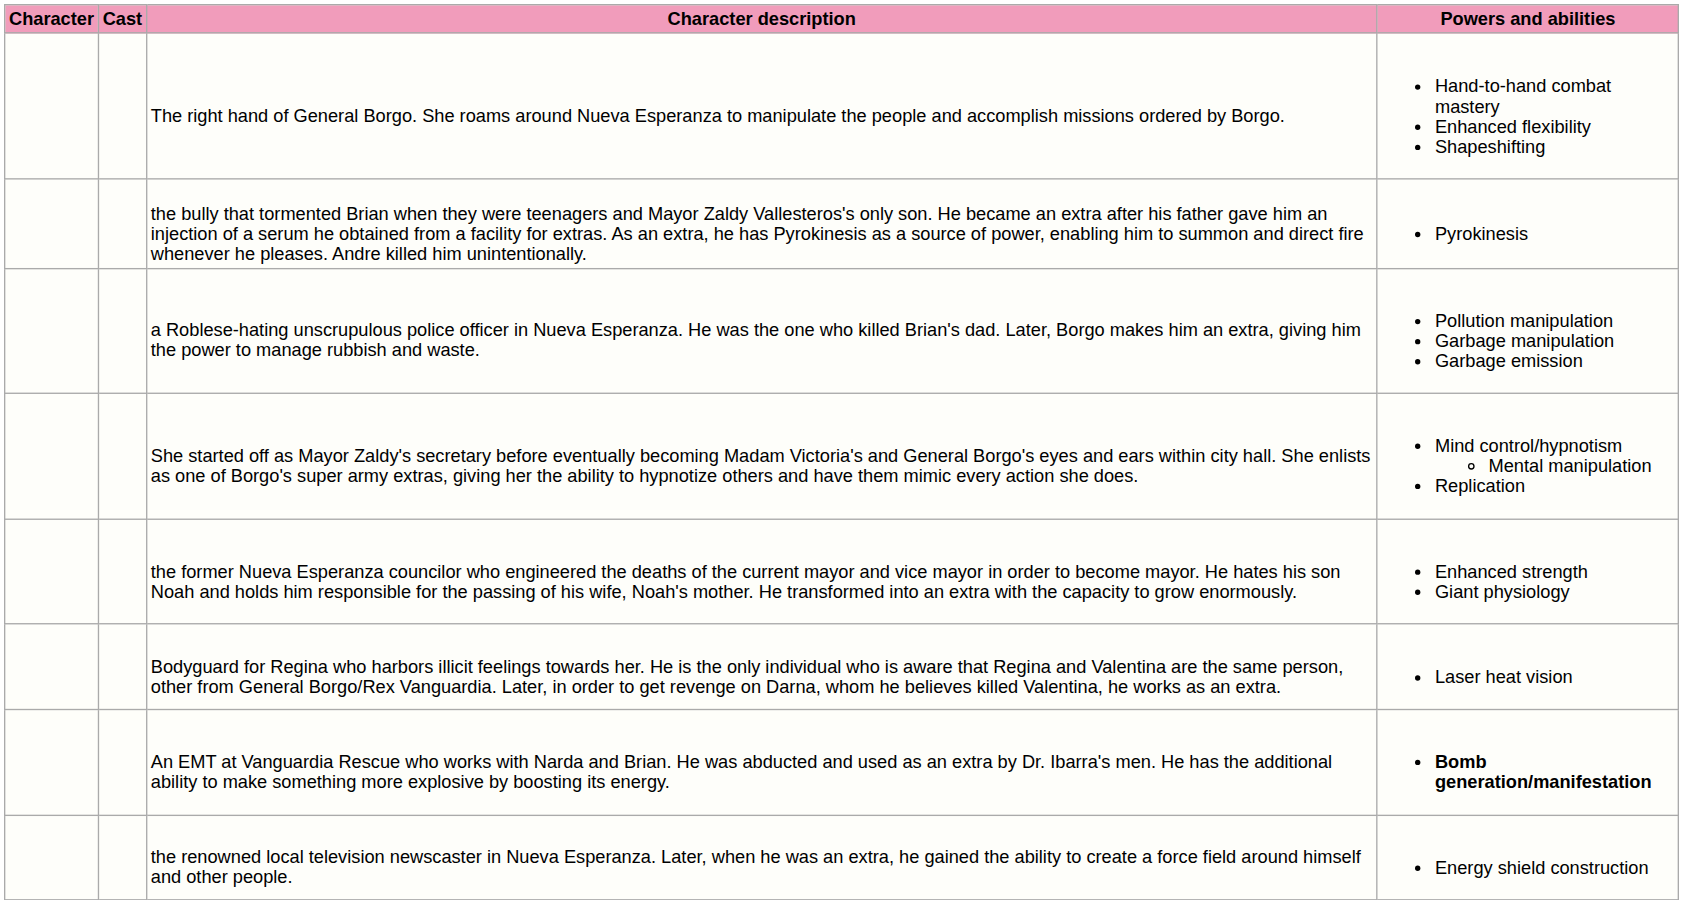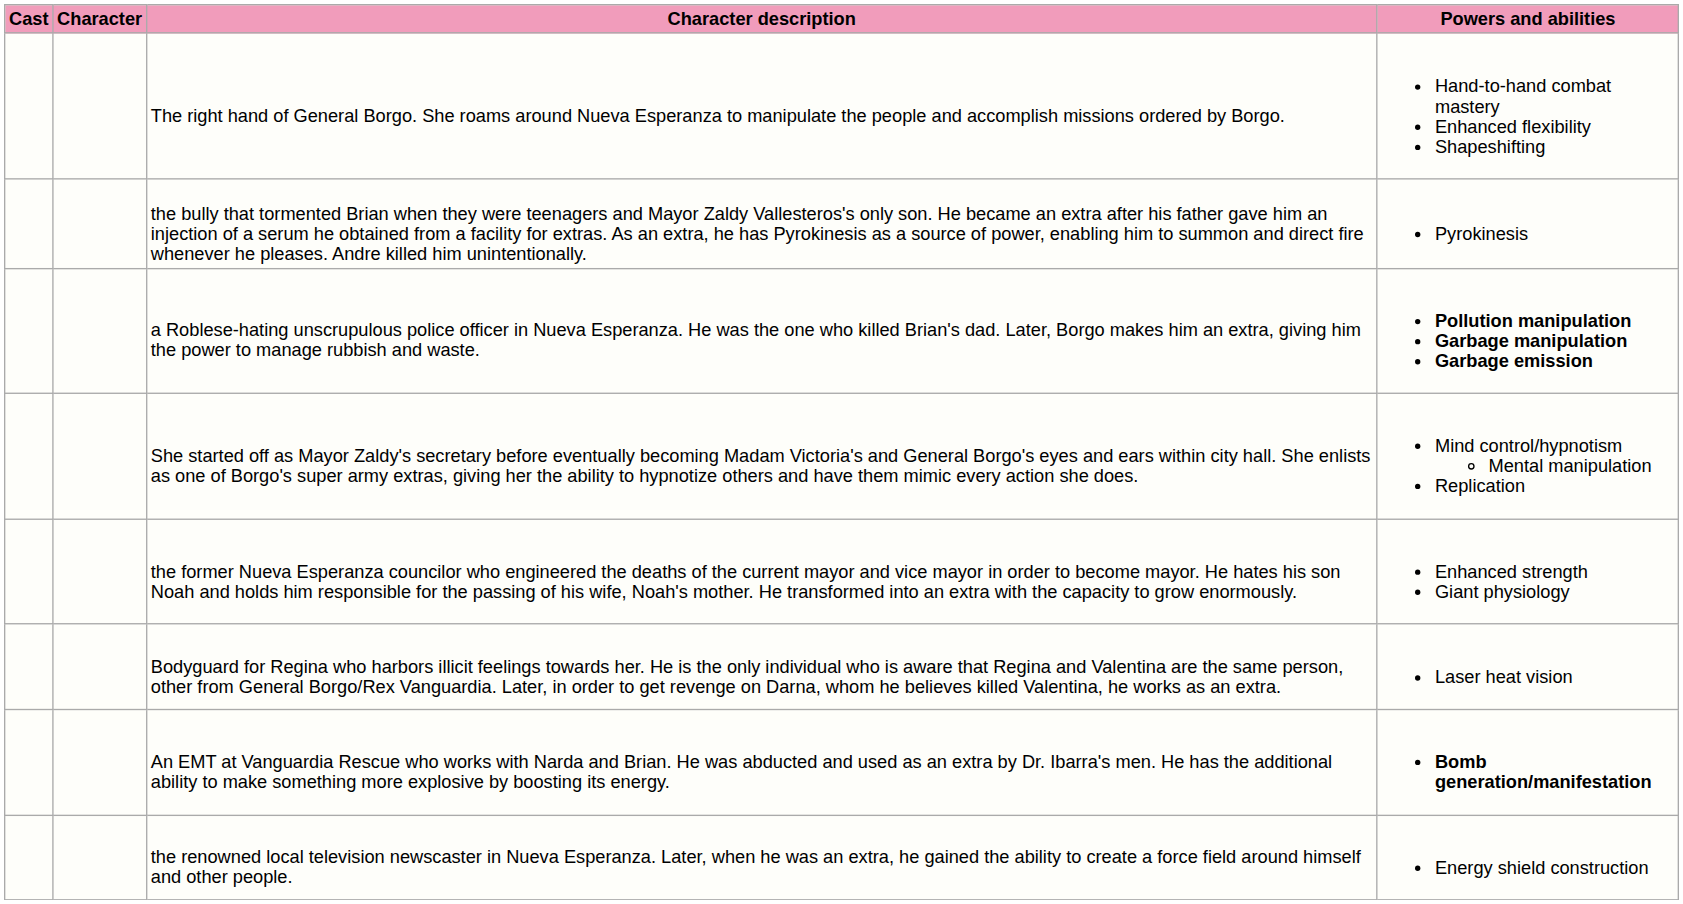columns swapped: (122, 19) <-> (52, 19)
(1528, 340) normal -> (1528, 340) bold
